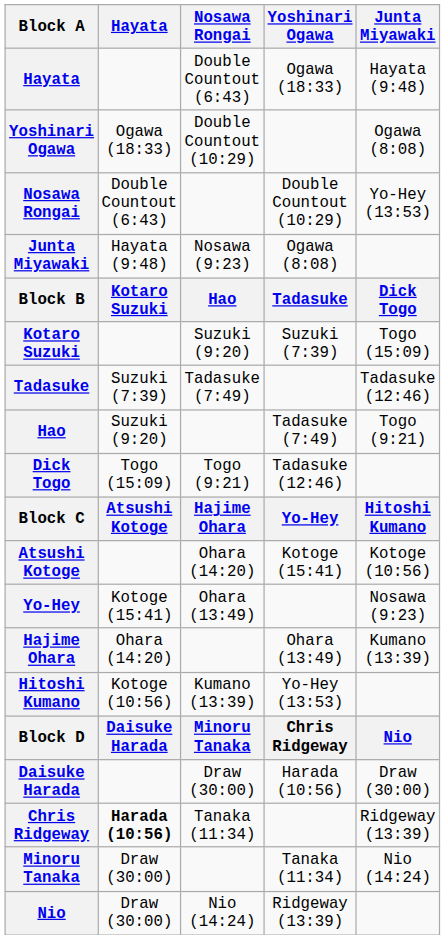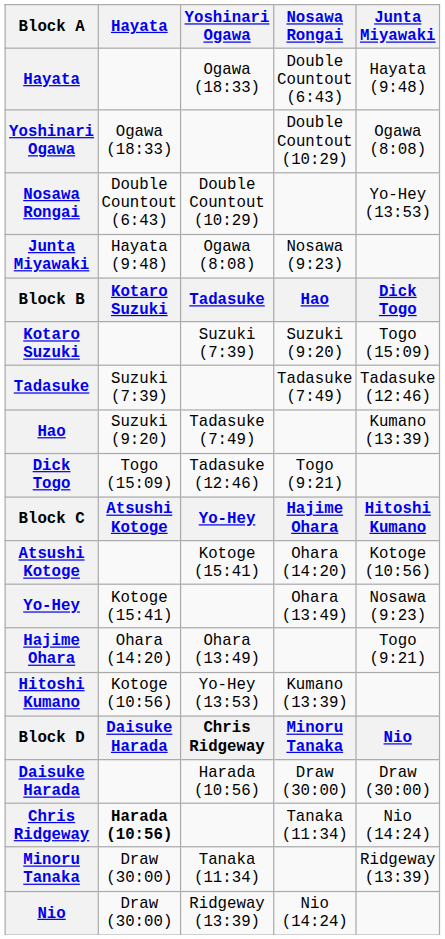columns swapped: (310, 26) <-> (222, 26)
(398, 431) Togo (9:21) -> (398, 431) Kumano (13:39)
(398, 650) Kumano (13:39) -> (398, 650) Togo (9:21)
(398, 825) Ridgeway (13:39) -> (398, 825) Nio (14:24)
(398, 869) Nio (14:24) -> (398, 869) Ridgeway (13:39)
